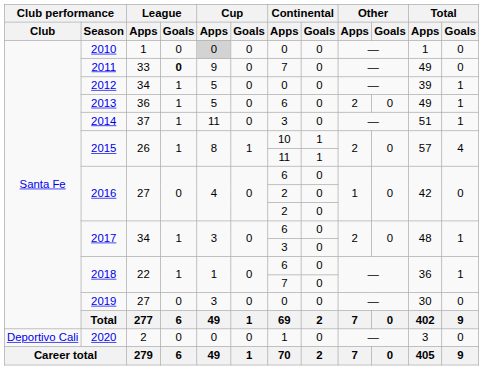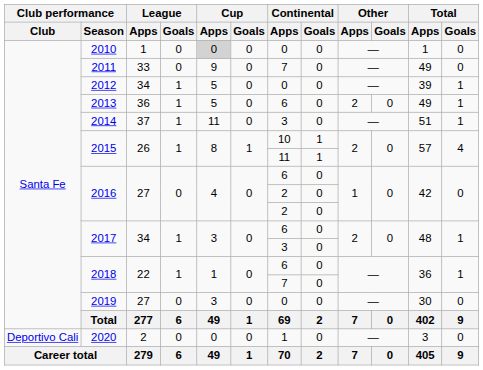(179, 67) bold -> (179, 67) normal
